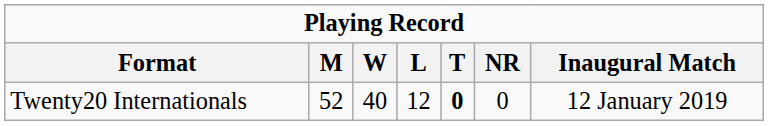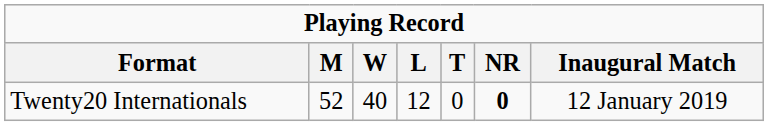(457, 100) bold -> (457, 100) normal
(503, 100) normal -> (503, 100) bold
